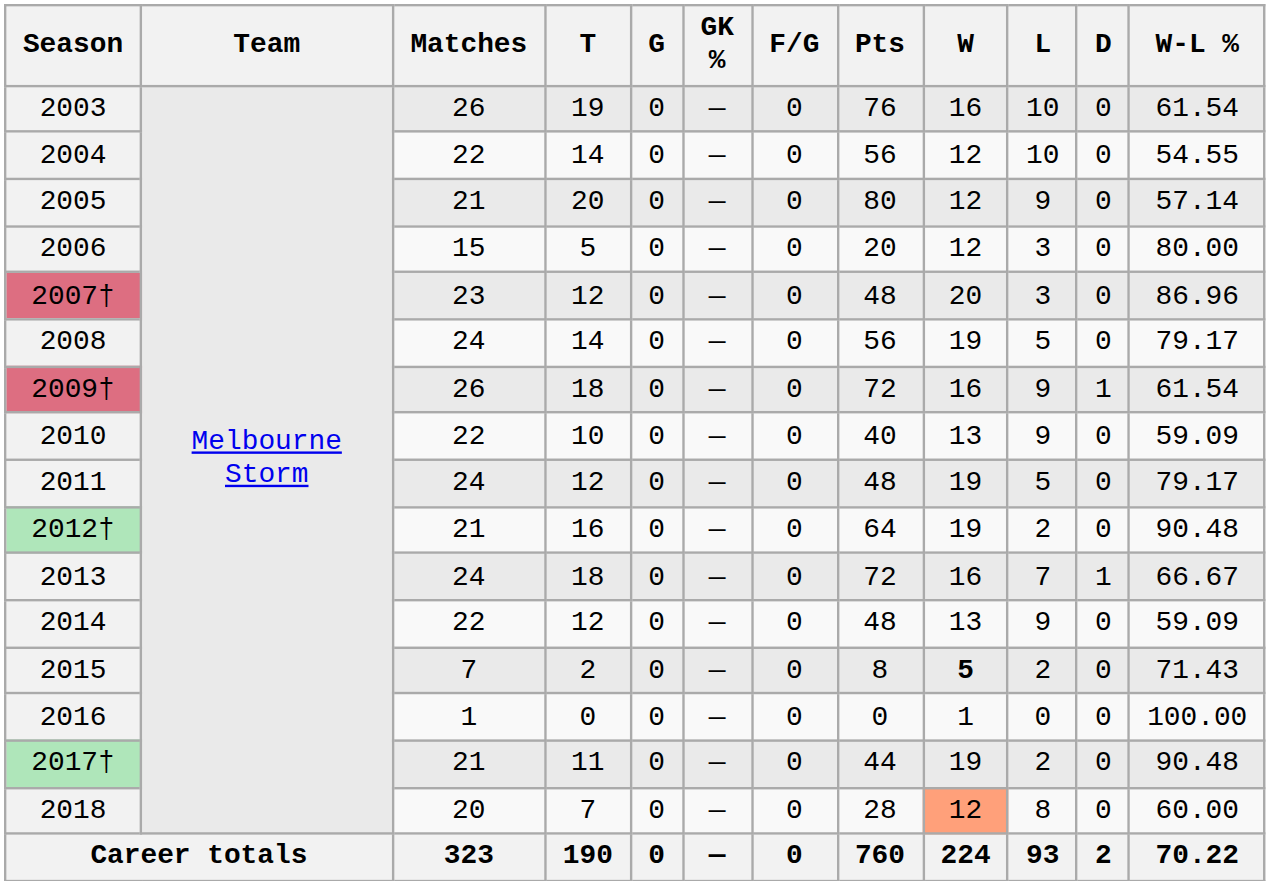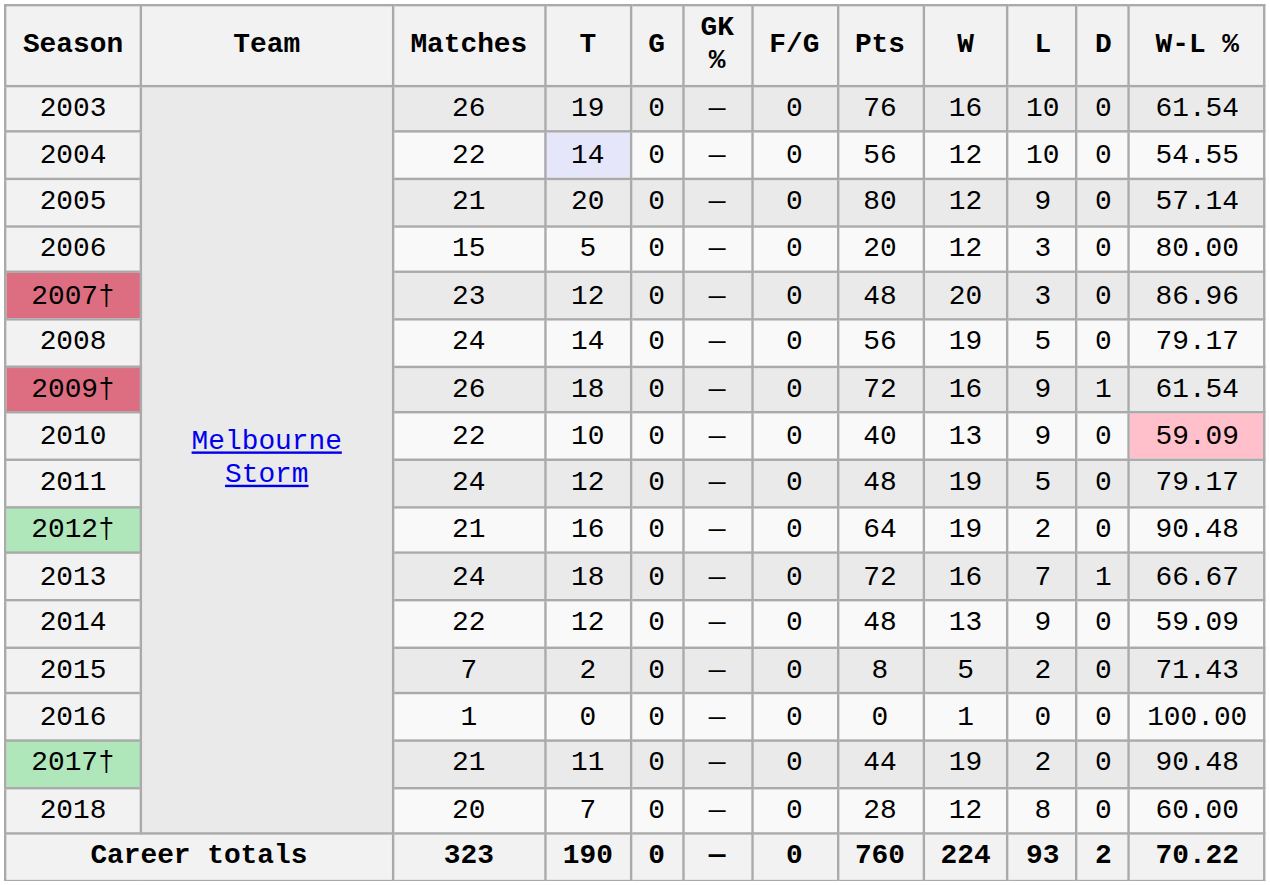(588, 155) no background -> (588, 155) lavender background
(1197, 436) no background -> (1197, 436) pink background
(966, 670) bold -> (966, 670) normal
(966, 810) lightsalmon background -> (966, 810) no background
